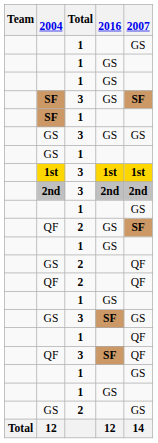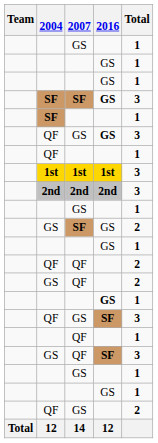columns swapped: (138, 26) <-> (80, 20)
(110, 99) normal -> (108, 99) bold
(51, 136) GS -> (51, 136) QF
(110, 136) normal -> (108, 136) bold
(51, 154) GS -> (51, 154) QF
(51, 227) QF -> (51, 227) GS
(51, 264) GS -> (51, 264) QF
(51, 282) QF -> (51, 282) GS
(110, 300) normal -> (108, 300) bold
(51, 318) GS -> (51, 318) QF
(51, 355) QF -> (51, 355) GS
(51, 410) GS -> (51, 410) QF
